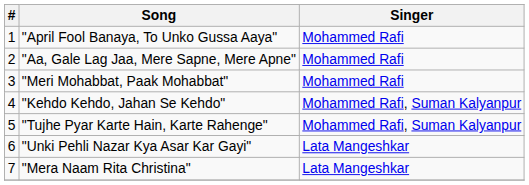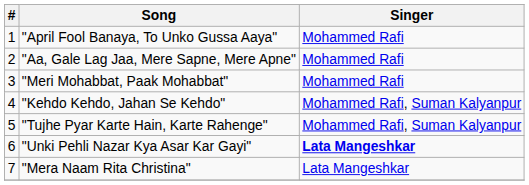(356, 147) normal -> (359, 147) bold
